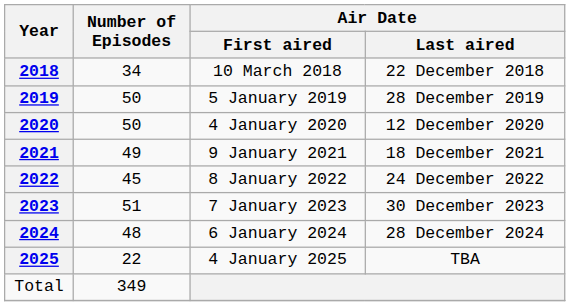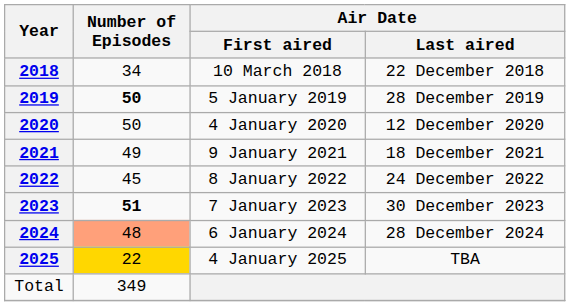(132, 99) normal -> (132, 99) bold
(132, 206) normal -> (132, 206) bold
(132, 233) no background -> (132, 233) lightsalmon background
(132, 260) no background -> (132, 260) gold background
